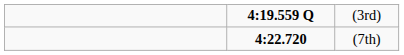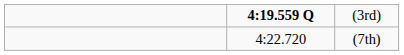(281, 38) bold -> (281, 38) normal
